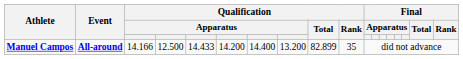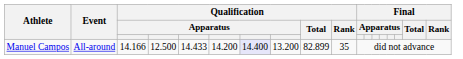(40, 47) bold -> (38, 47) normal
(100, 47) bold -> (94, 47) normal
(262, 47) no background -> (255, 47) lavender background
